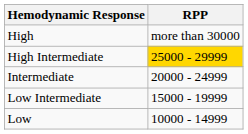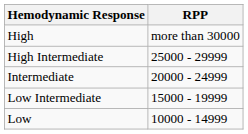(189, 56) gold background -> (189, 56) no background
